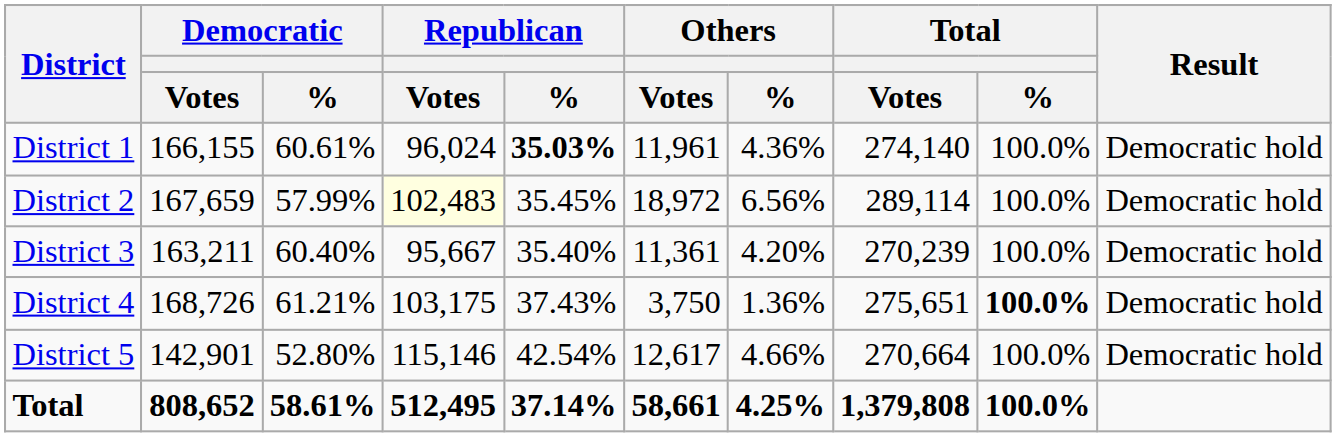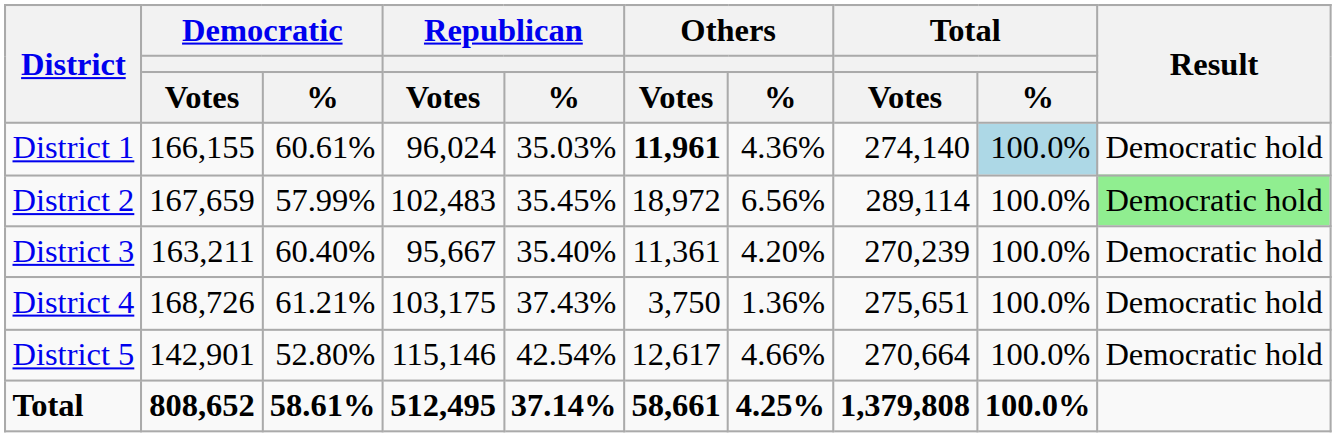(564, 148) bold -> (566, 148) normal
(677, 148) normal -> (677, 148) bold
(1040, 148) no background -> (1040, 148) lightblue background
(443, 199) lightyellow background -> (443, 199) no background
(1214, 199) no background -> (1214, 199) lightgreen background
(1038, 302) bold -> (1040, 302) normal
